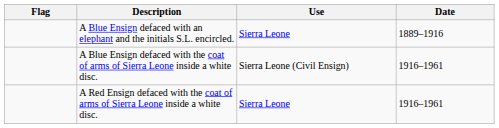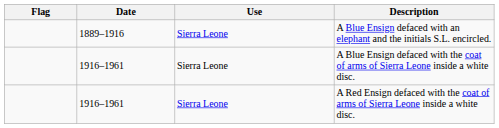columns swapped: (445, 12) <-> (157, 12)
(294, 66) Sierra Leone (Civil Ensign) -> (202, 66) Sierra Leone
